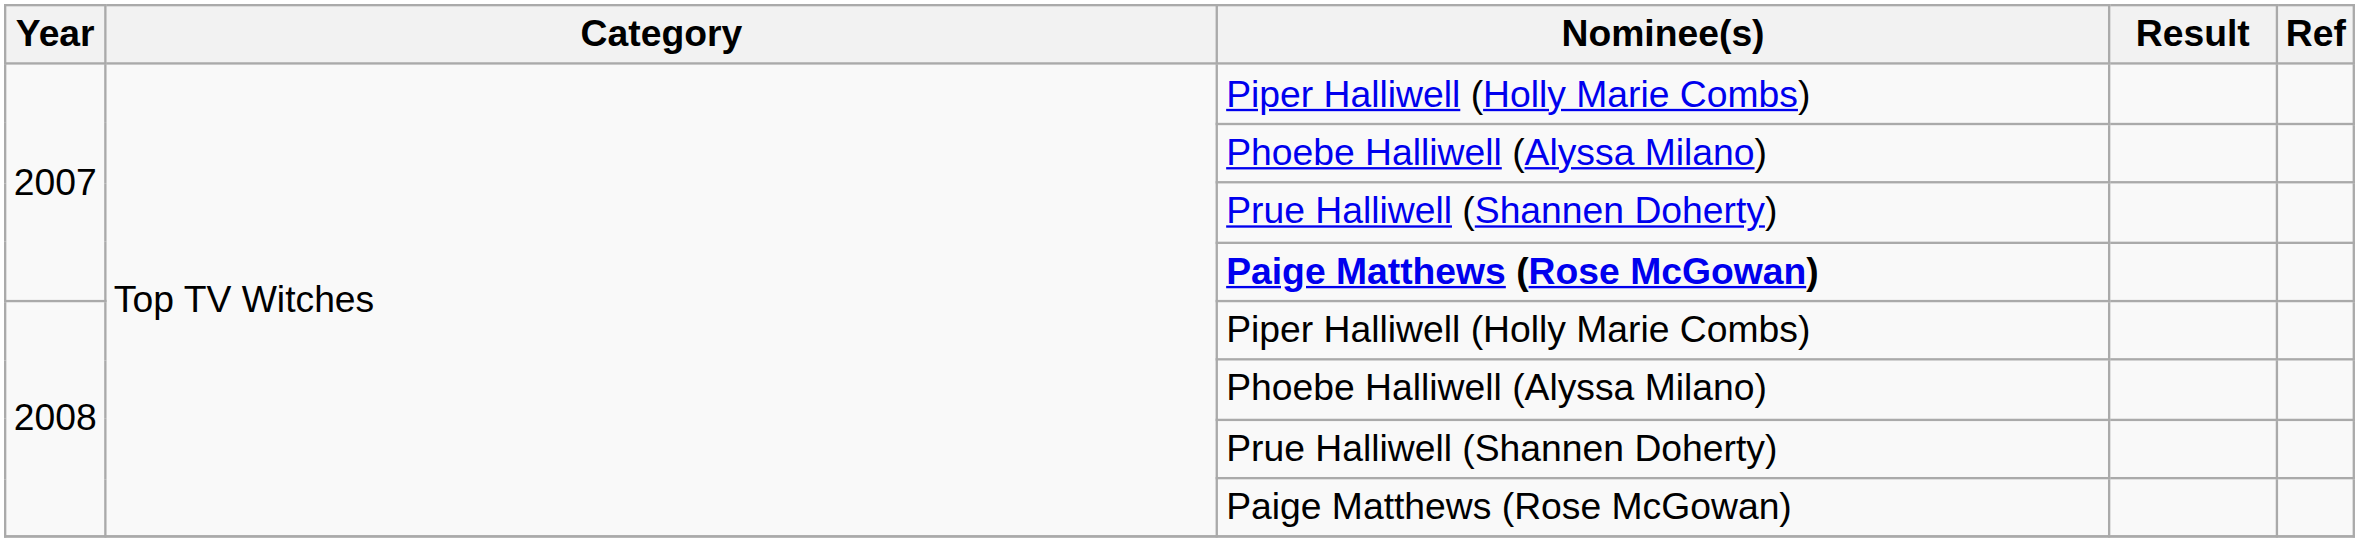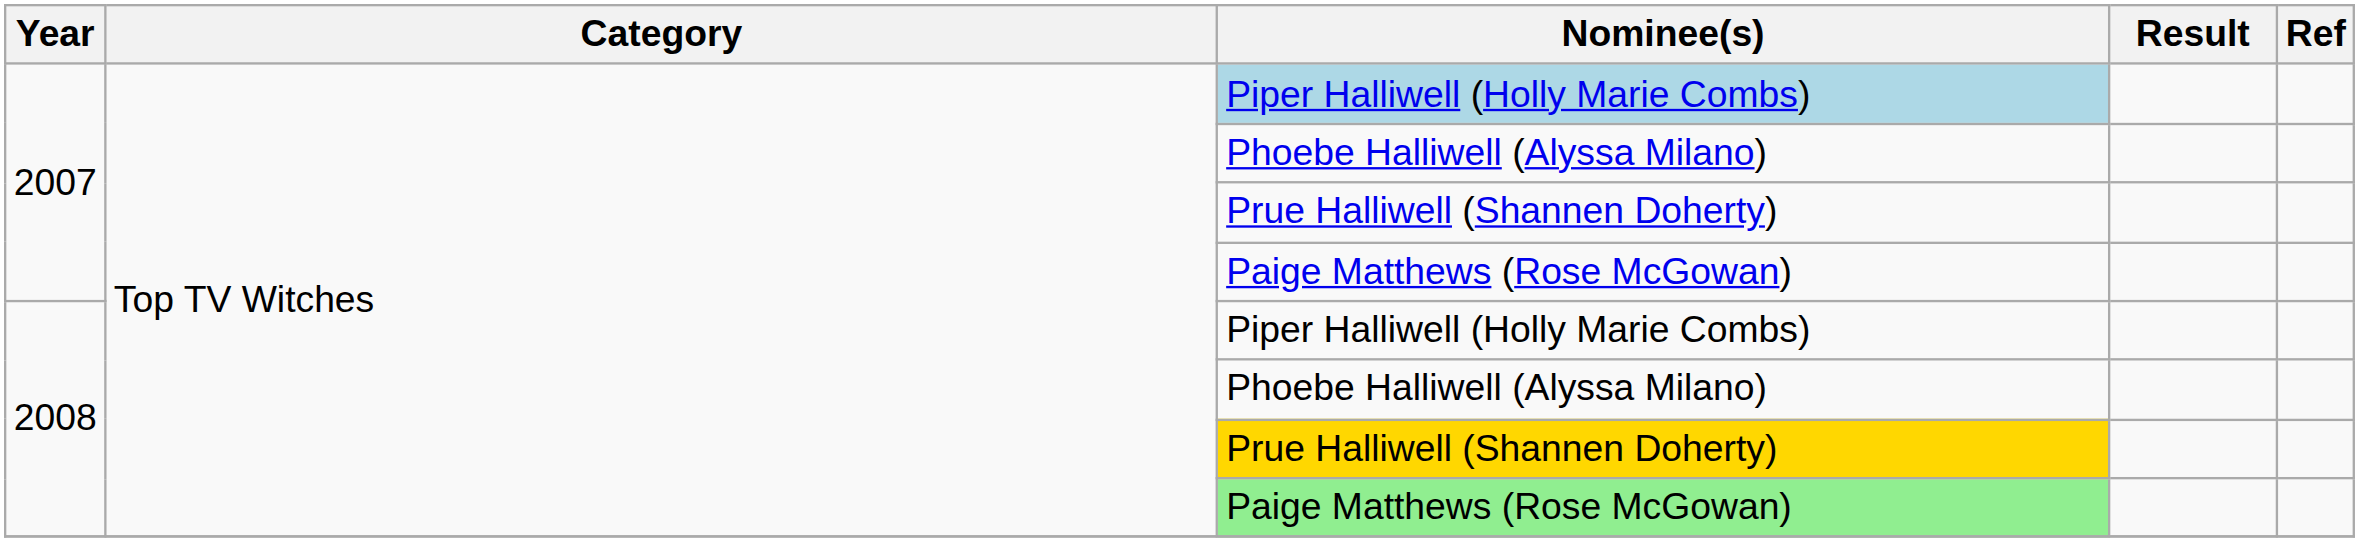(1518, 93) no background -> (1518, 93) lightblue background
(1522, 270) bold -> (1509, 270) normal
(1502, 447) no background -> (1502, 447) gold background
(1509, 507) no background -> (1509, 507) lightgreen background
